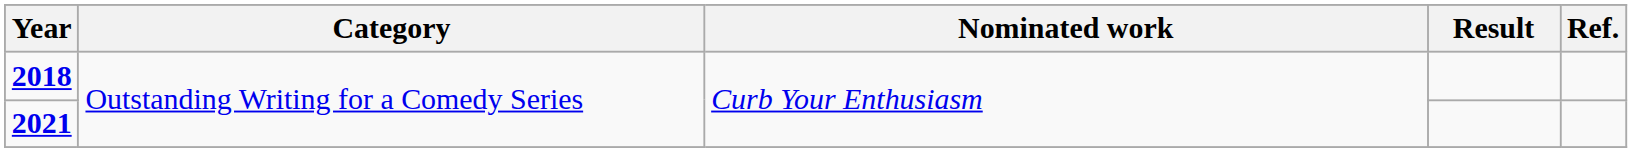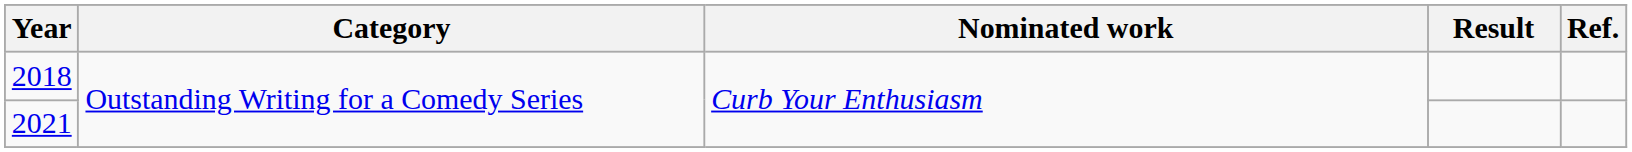(42, 75) bold -> (42, 75) normal
(42, 123) bold -> (42, 123) normal
